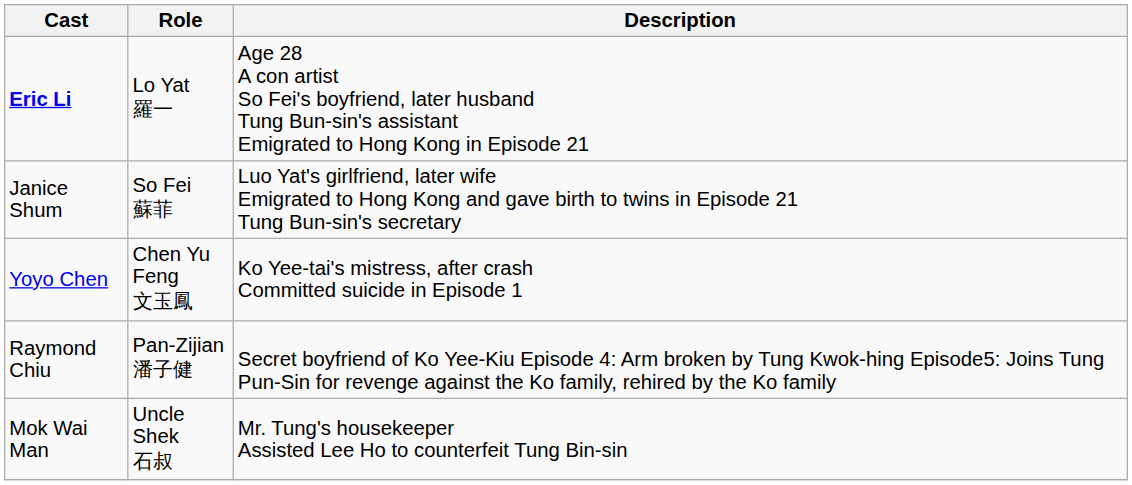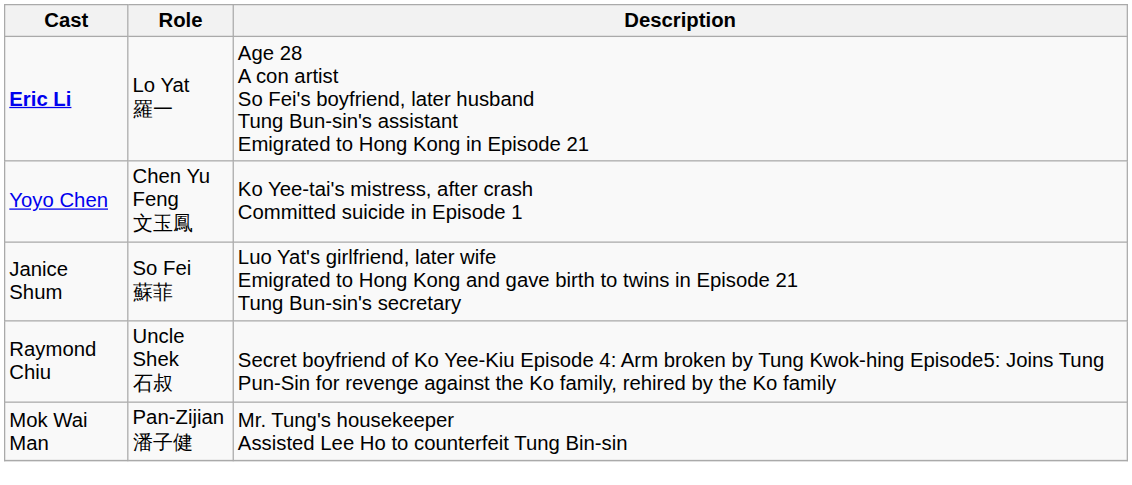rows swapped: (39, 199) <-> (59, 279)
(178, 357) Pan-Zijian 潘子健 -> (159, 359) Uncle Shek 石叔
(159, 437) Uncle Shek 石叔 -> (178, 430) Pan-Zijian 潘子健
